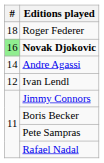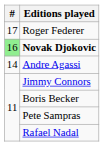(12, 30) 18 -> (12, 30) 17
- row: (46, 81)
